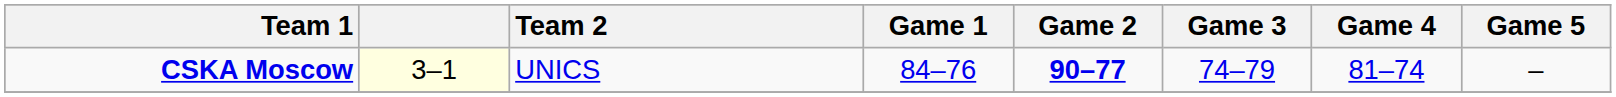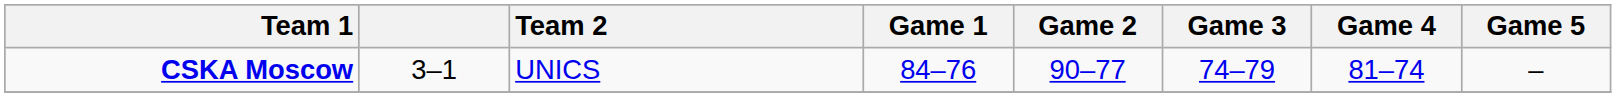(434, 69) lightyellow background -> (434, 69) no background
(1088, 69) bold -> (1088, 69) normal
